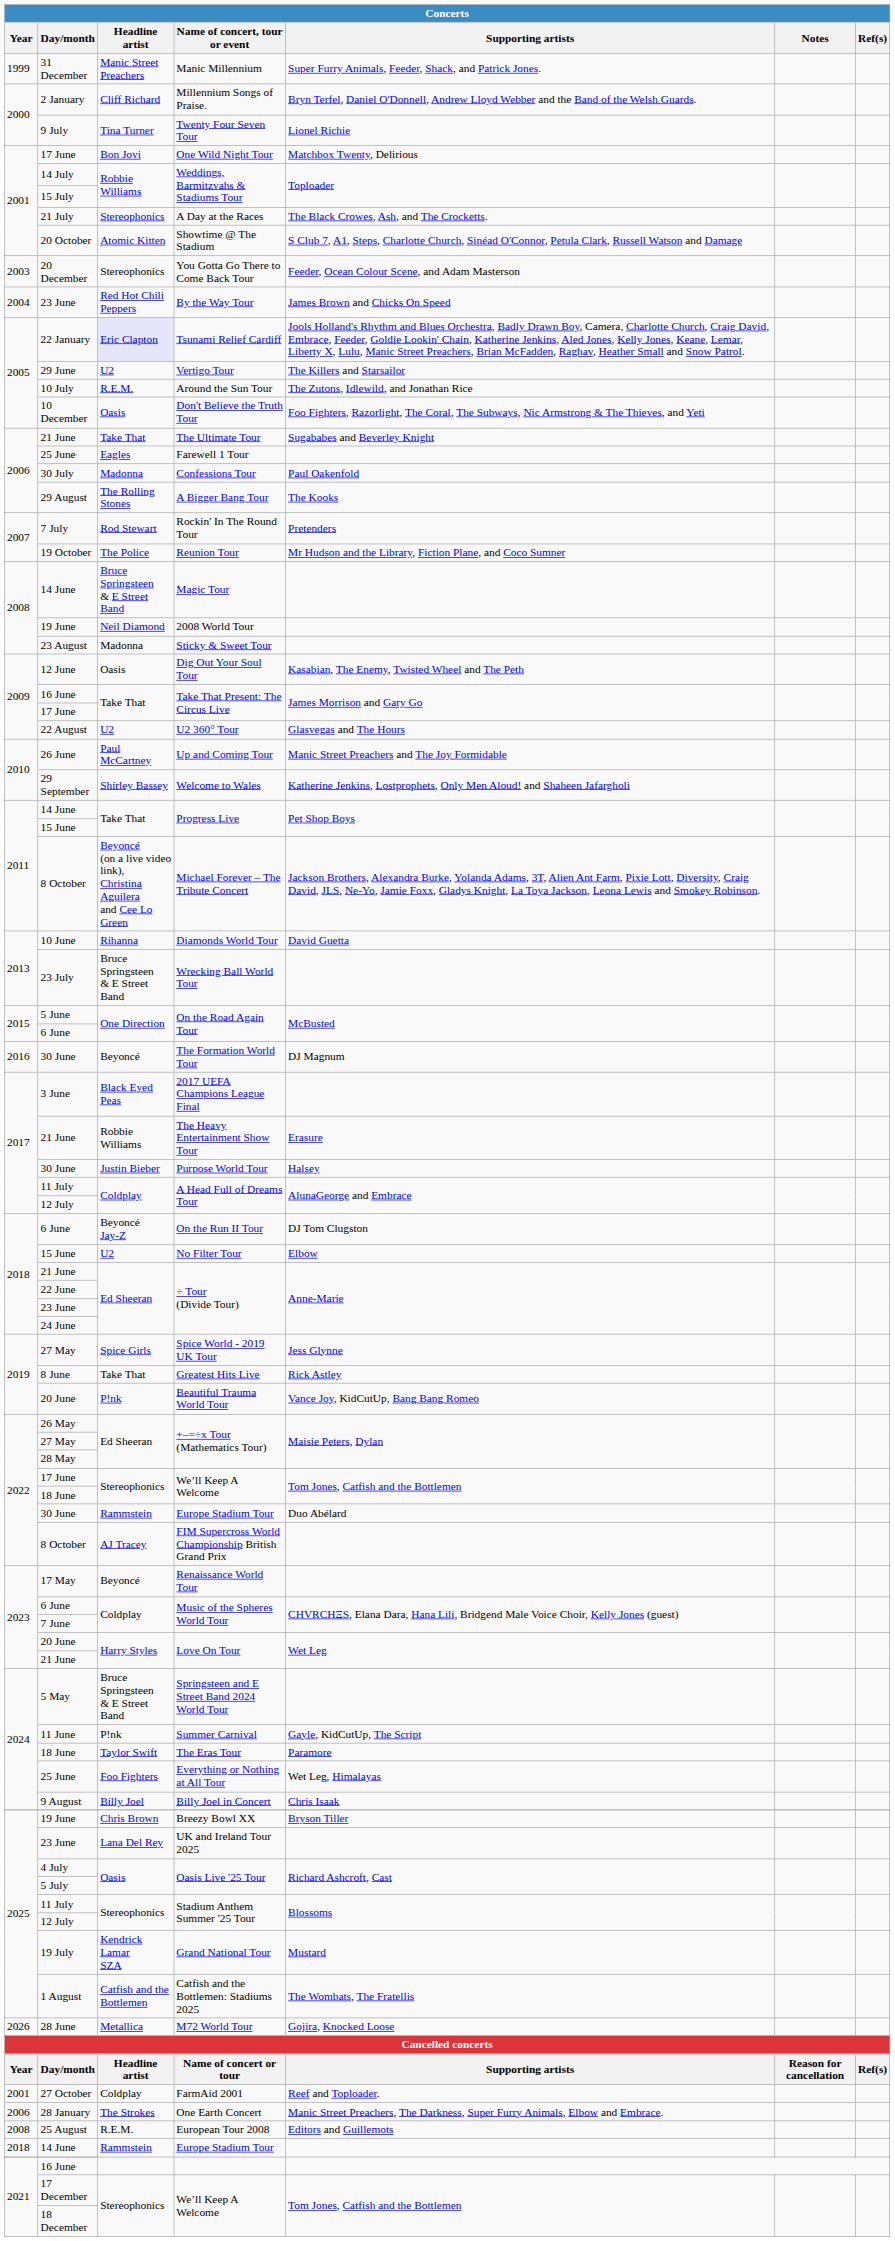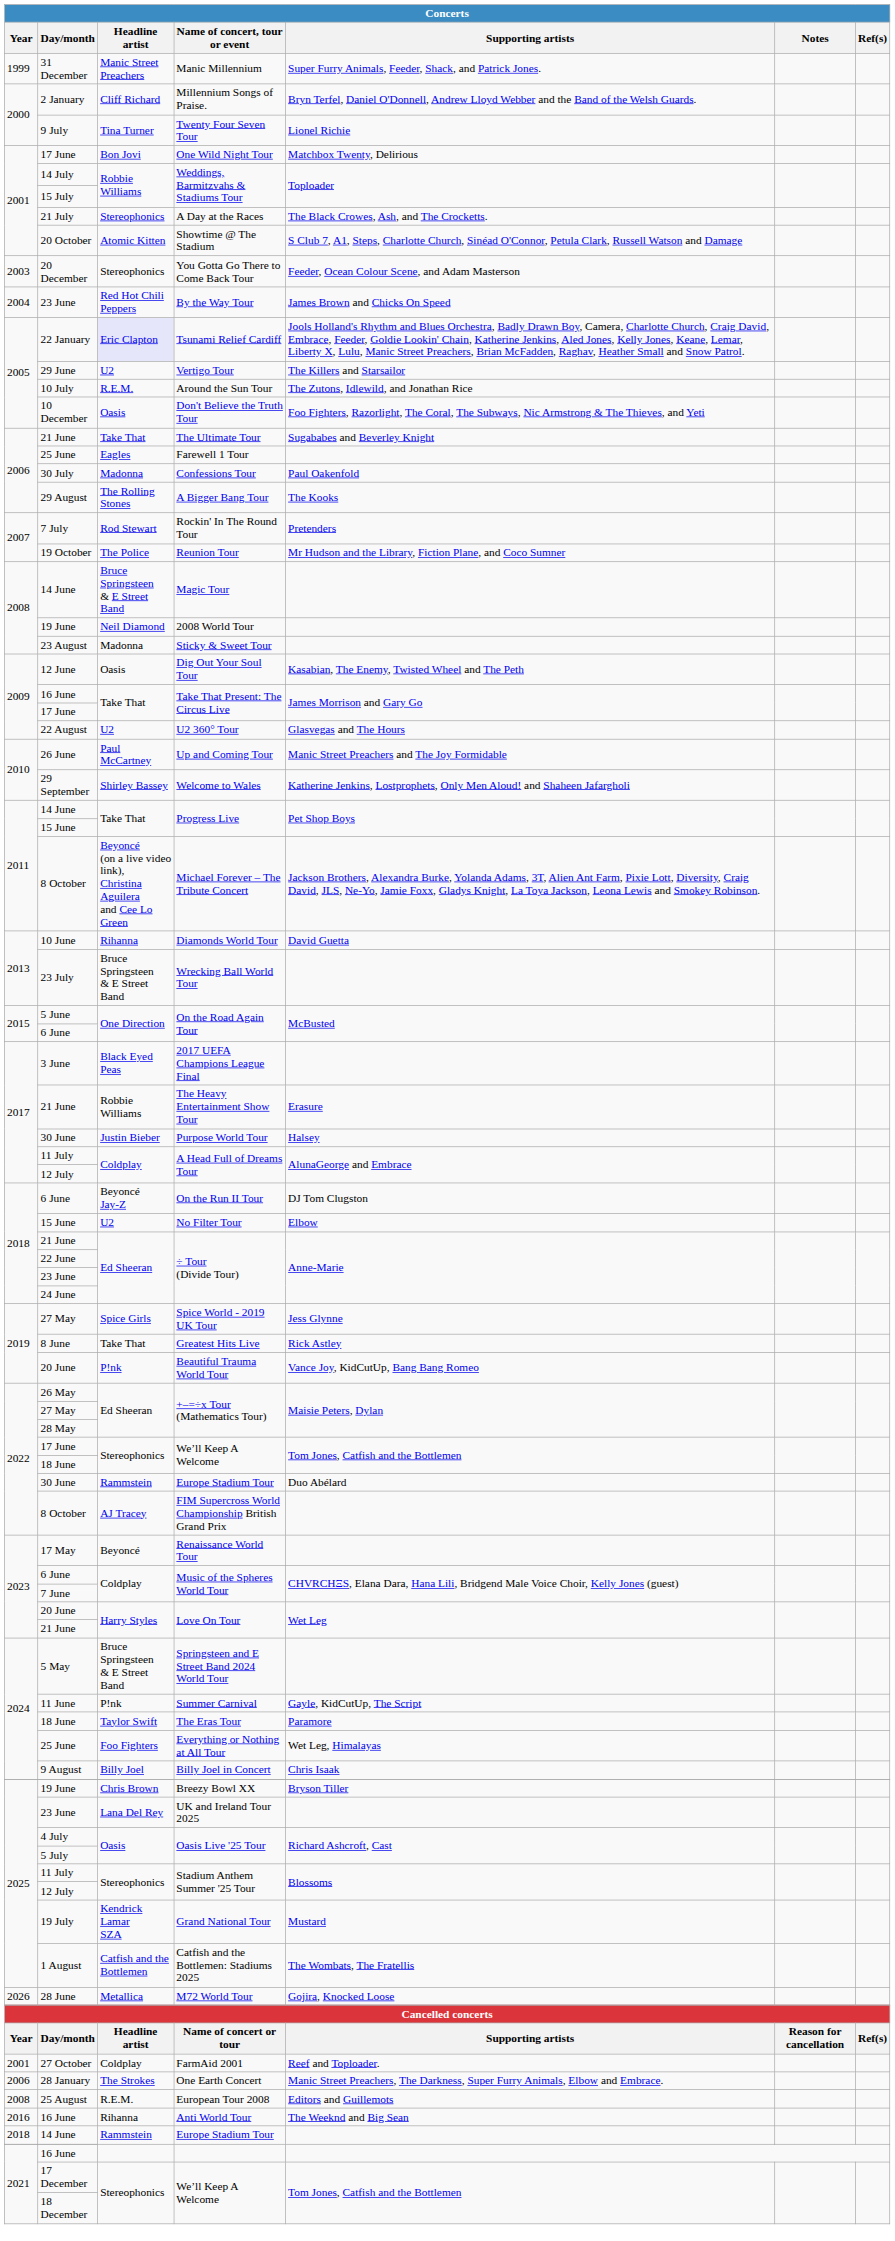- row: (58, 1057)
+ row: (58, 2117)
